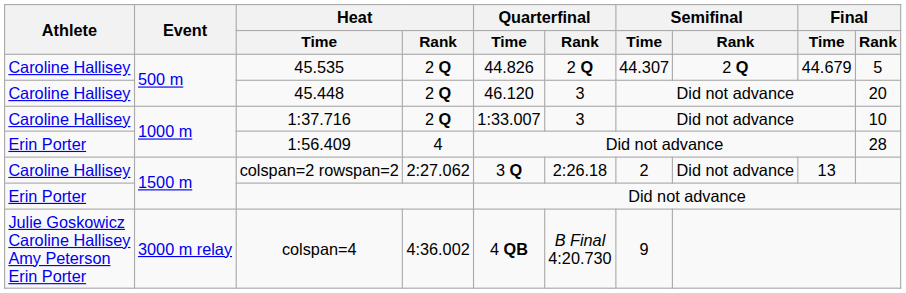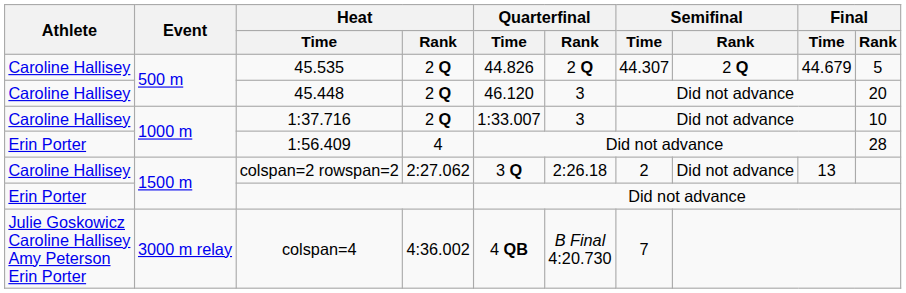(644, 249) 9 -> (644, 249) 7
